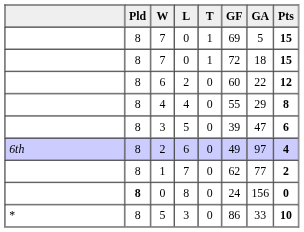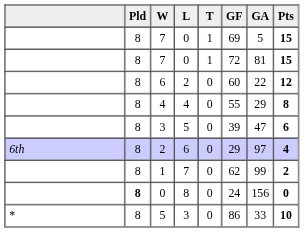(260, 60) 18 -> (260, 60) 81
(234, 149) 49 -> (234, 149) 29
(260, 171) 77 -> (260, 171) 99
